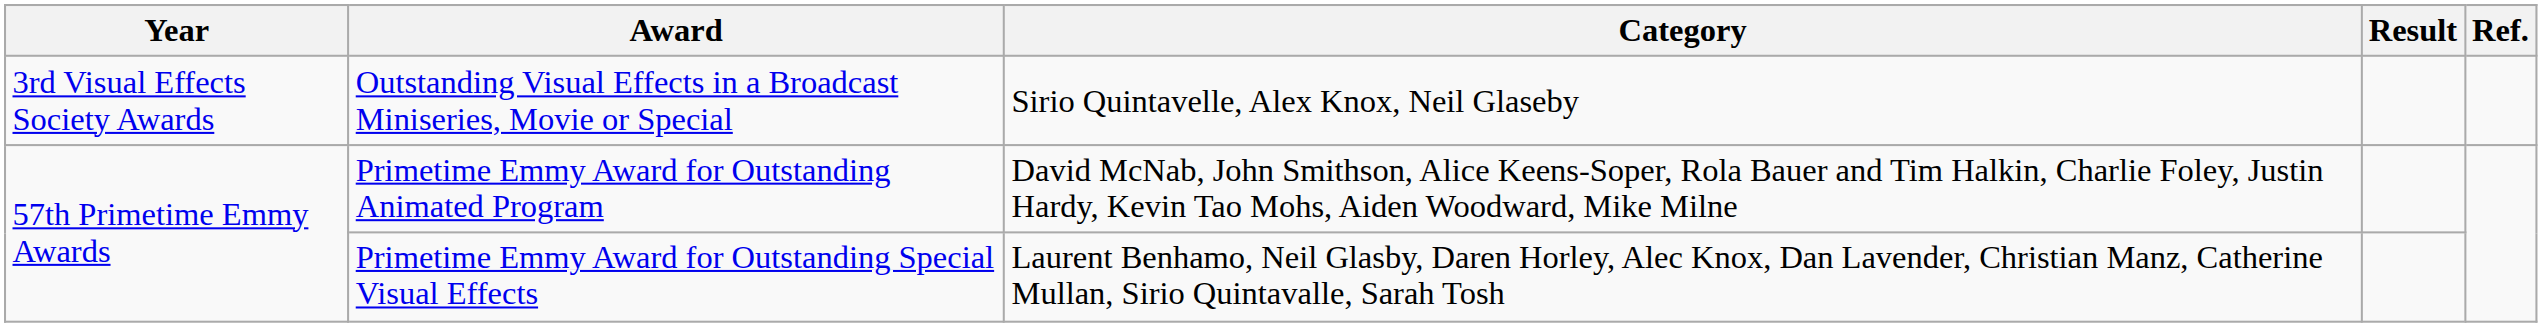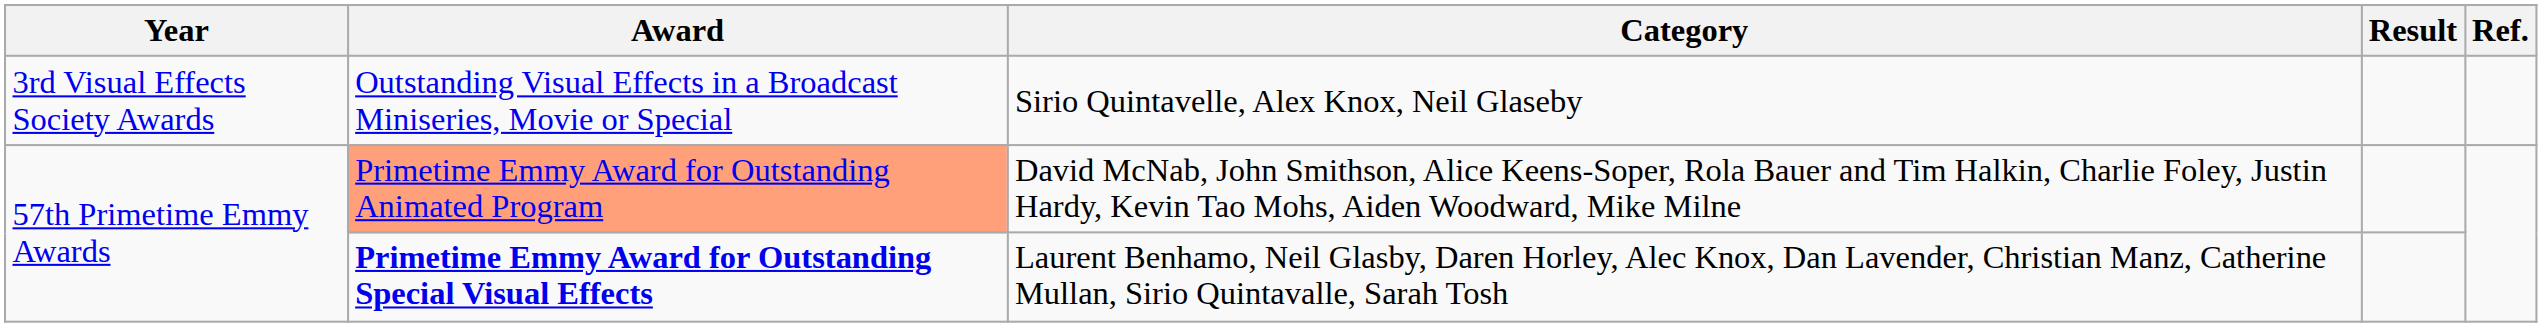(623, 188) no background -> (622, 188) lightsalmon background
(675, 276) normal -> (643, 276) bold
